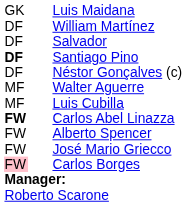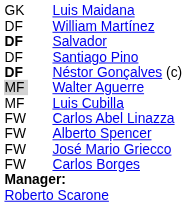(14, 41) normal -> (14, 41) bold
(14, 57) bold -> (14, 57) normal
(14, 72) normal -> (14, 72) bold
(14, 87) no background -> (14, 87) lightgrey background
(15, 118) bold -> (15, 118) normal
(15, 164) pink background -> (15, 164) no background
